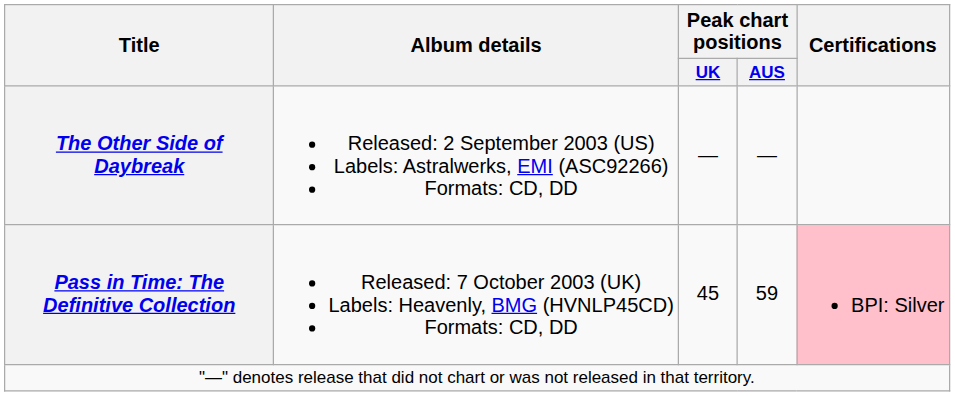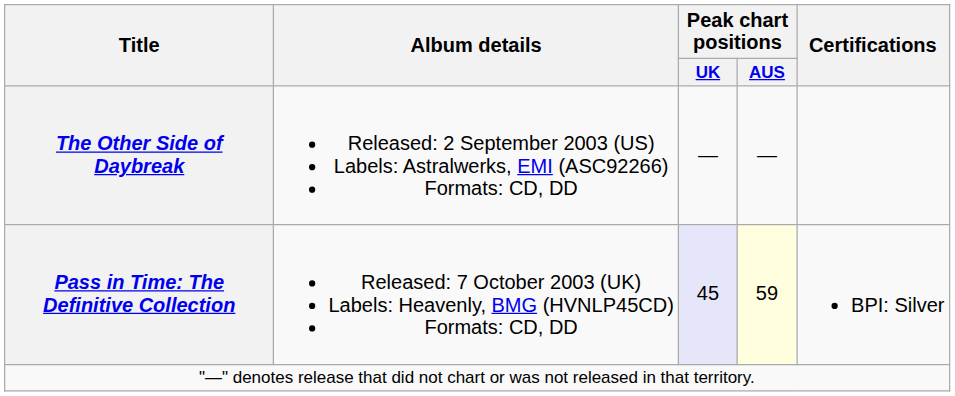(708, 294) no background -> (708, 294) lavender background
(767, 294) no background -> (767, 294) lightyellow background
(873, 306) pink background -> (873, 306) no background
